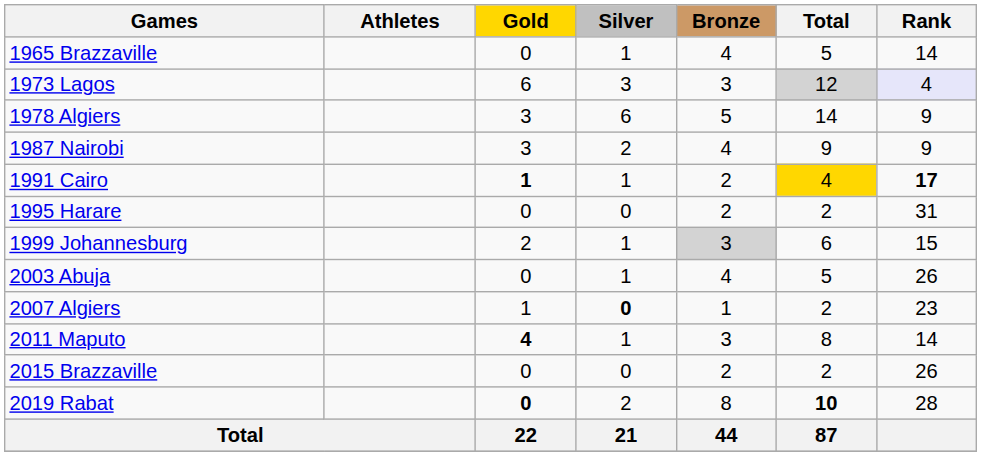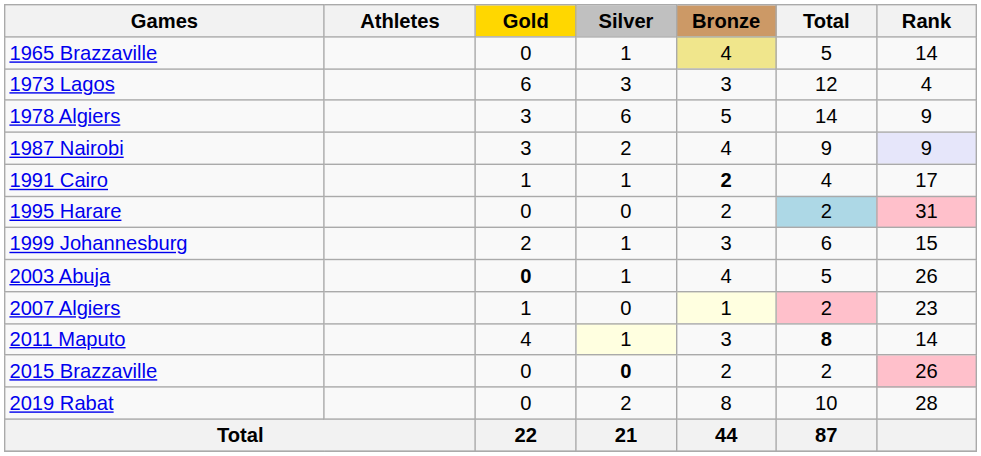(726, 53) no background -> (726, 53) khaki background
(826, 85) lightgrey background -> (826, 85) no background
(926, 85) lavender background -> (926, 85) no background
(926, 148) no background -> (926, 148) lavender background
(526, 180) bold -> (526, 180) normal
(726, 180) normal -> (726, 180) bold
(826, 180) gold background -> (826, 180) no background
(926, 180) bold -> (926, 180) normal
(826, 212) no background -> (826, 212) lightblue background
(926, 212) no background -> (926, 212) pink background
(726, 244) lightgrey background -> (726, 244) no background
(526, 276) normal -> (526, 276) bold
(626, 308) bold -> (626, 308) normal
(726, 308) no background -> (726, 308) lightyellow background
(826, 308) no background -> (826, 308) pink background
(526, 340) bold -> (526, 340) normal
(626, 340) no background -> (626, 340) lightyellow background
(826, 340) normal -> (826, 340) bold
(626, 371) normal -> (626, 371) bold
(926, 371) no background -> (926, 371) pink background
(526, 403) bold -> (526, 403) normal
(826, 403) bold -> (826, 403) normal
